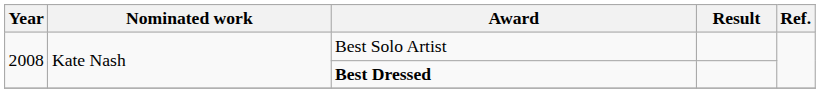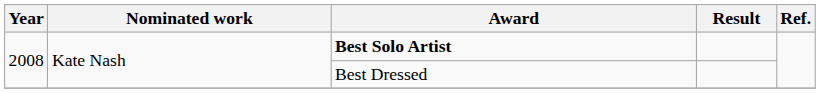(391, 46) normal -> (393, 46) bold
(383, 74) bold -> (381, 74) normal
